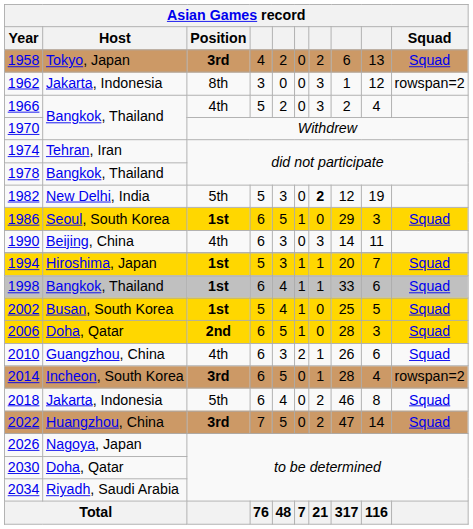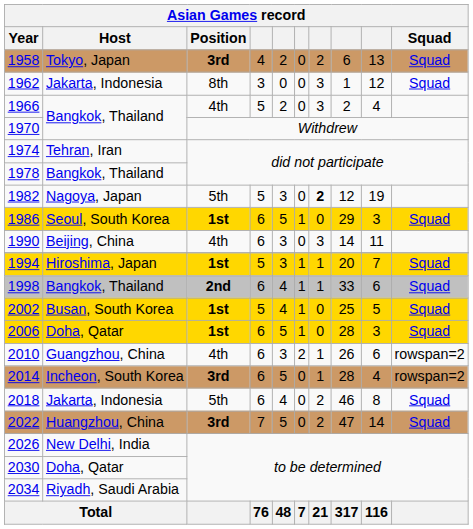(430, 83) rowspan=2 -> (430, 83) Squad
(98, 196) New Delhi, India -> (94, 196) Nagoya, Japan
(218, 286) 1st -> (218, 286) 2nd
(218, 331) 2nd -> (218, 331) 1st
(430, 354) Squad -> (430, 354) rowspan=2
(94, 444) Nagoya, Japan -> (98, 444) New Delhi, India
